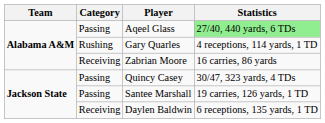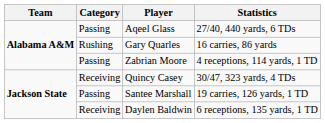(246, 29) lightgreen background -> (246, 29) no background
(257, 45) 4 receptions, 114 yards, 1 TD -> (237, 45) 16 carries, 86 yards
(100, 61) Receiving -> (94, 61) Passing
(237, 61) 16 carries, 86 yards -> (257, 61) 4 receptions, 114 yards, 1 TD
(94, 77) Passing -> (100, 77) Receiving
